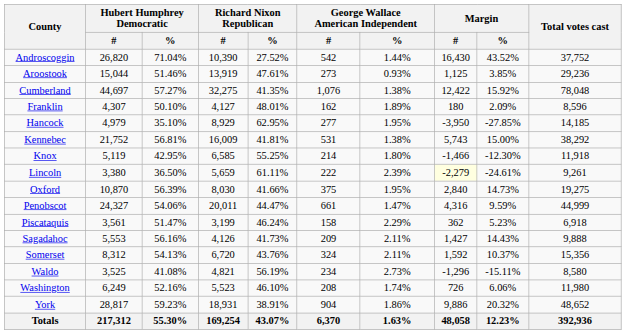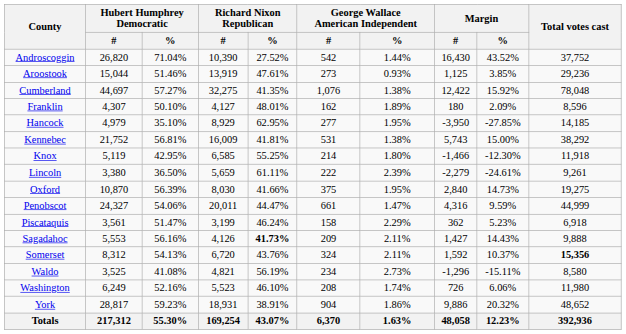(456, 172) lightyellow background -> (456, 172) no background
(272, 238) normal -> (272, 238) bold
(575, 255) normal -> (575, 255) bold
